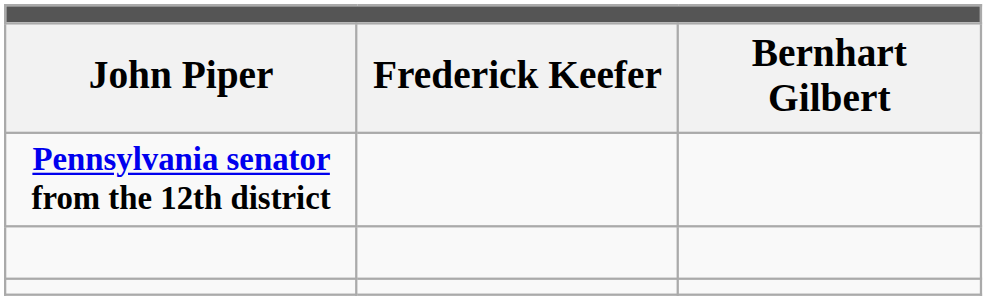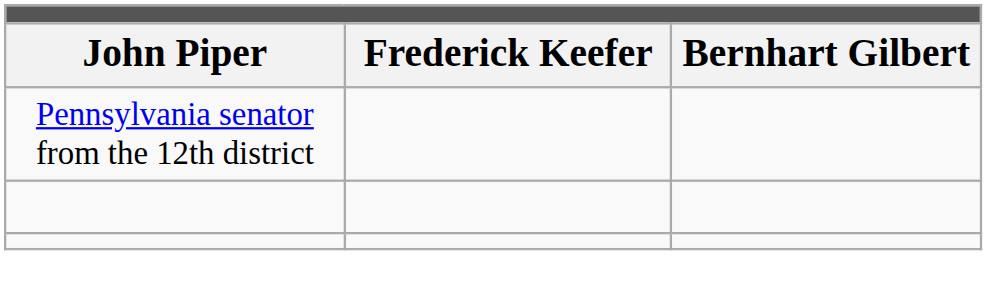(181, 178) bold -> (175, 132) normal
